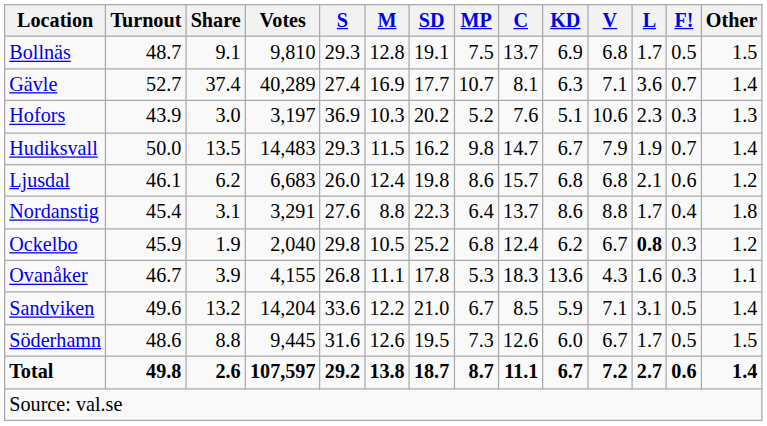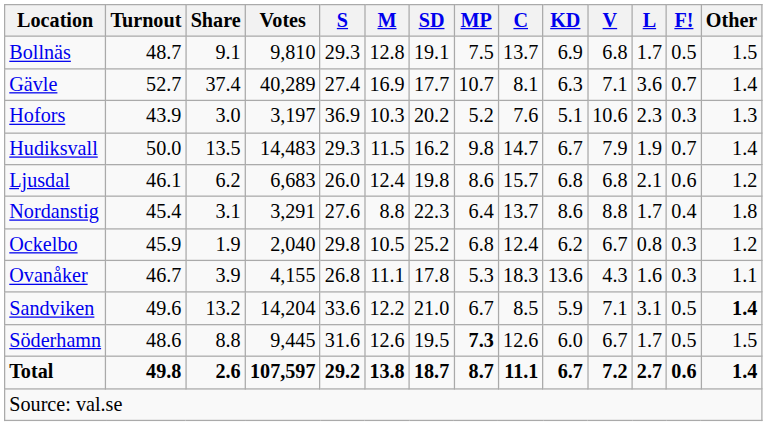(649, 244) bold -> (649, 244) normal
(745, 308) normal -> (745, 308) bold
(481, 340) normal -> (481, 340) bold
